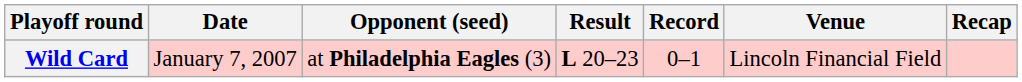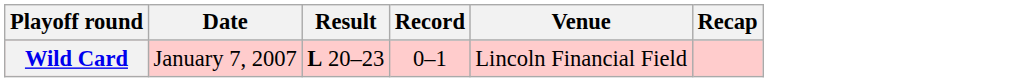- column: (429, 22)
